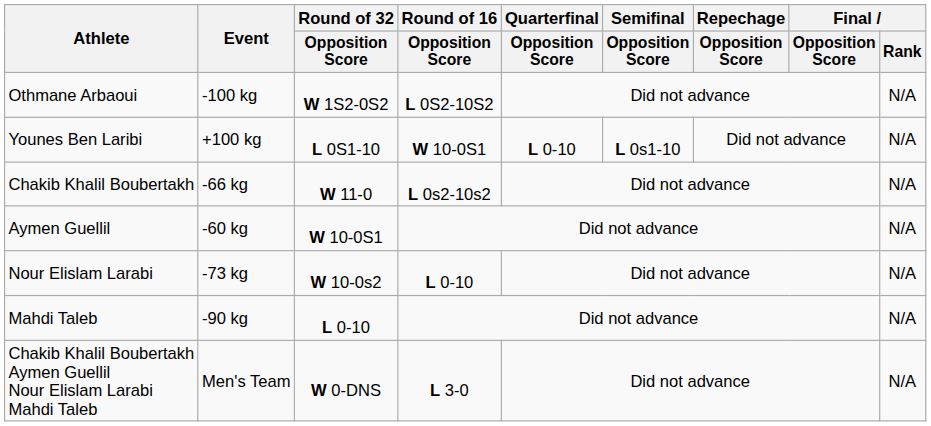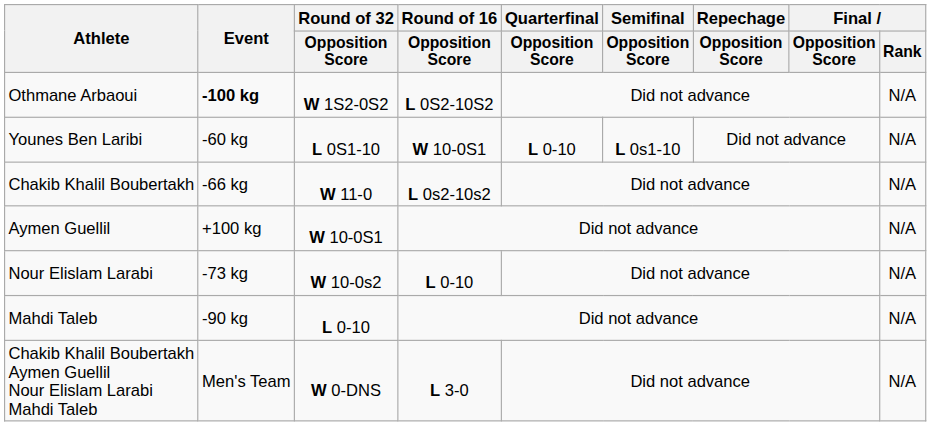(230, 95) normal -> (231, 95) bold
(232, 140) +100 kg -> (225, 140) -60 kg
(225, 229) -60 kg -> (232, 229) +100 kg
